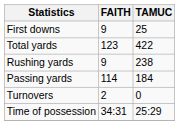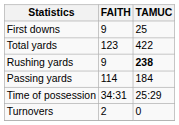(144, 62) normal -> (144, 62) bold
rows swapped: (30, 95) <-> (51, 112)
